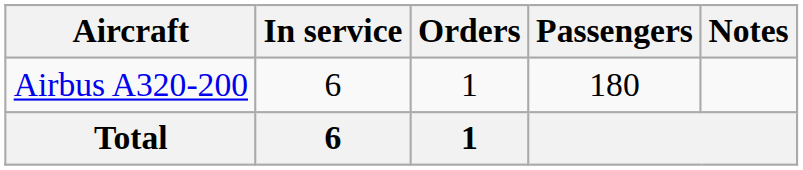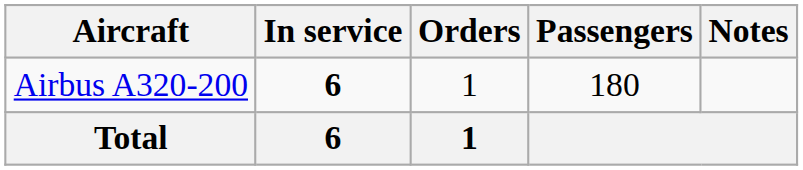(333, 84) normal -> (333, 84) bold
